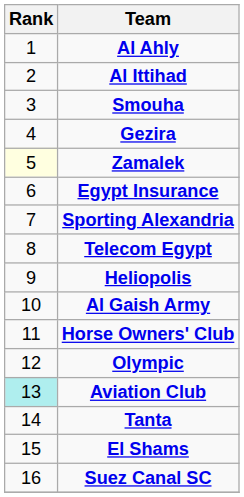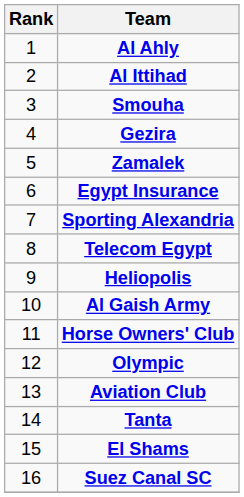(31, 163) lightyellow background -> (31, 163) no background
(31, 392) paleturquoise background -> (31, 392) no background
